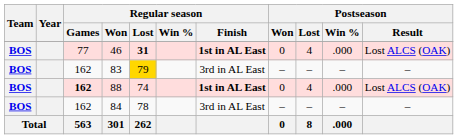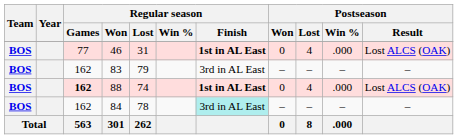(143, 51) bold -> (143, 51) normal
(143, 69) gold background -> (143, 69) no background
(232, 106) no background -> (232, 106) paleturquoise background
